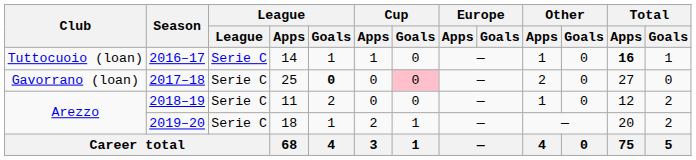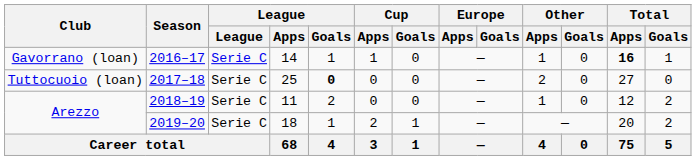(75, 59) Tuttocuoio (loan) -> (75, 59) Gavorrano (loan)
(75, 80) Gavorrano (loan) -> (75, 80) Tuttocuoio (loan)
(416, 80) pink background -> (416, 80) no background
